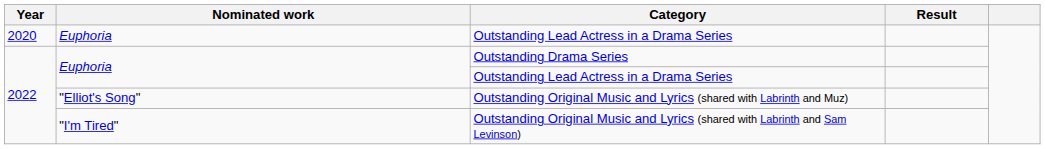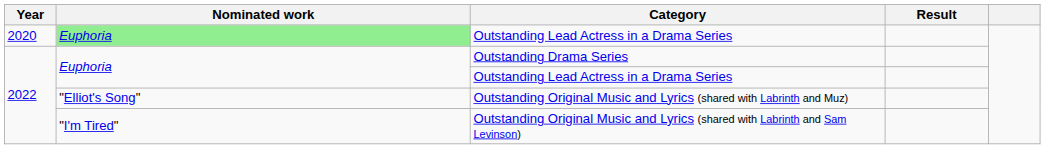(85, 35) no background -> (85, 35) lightgreen background
